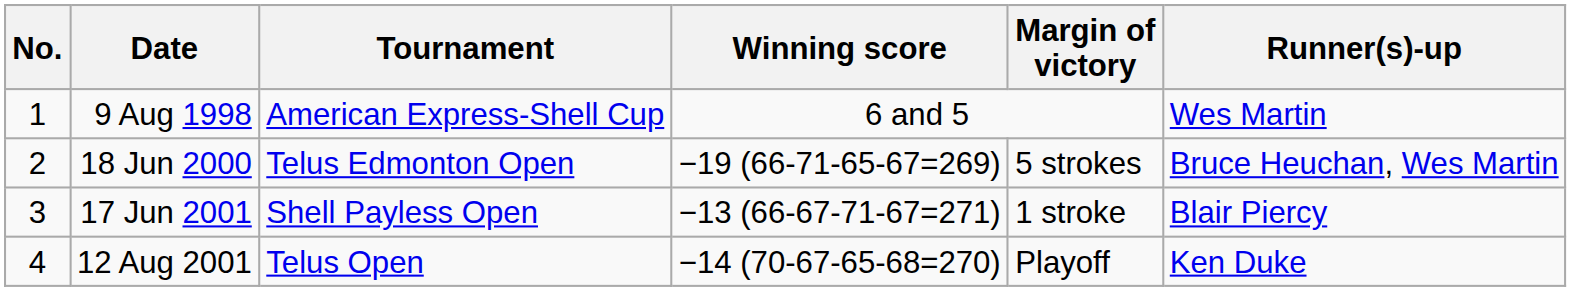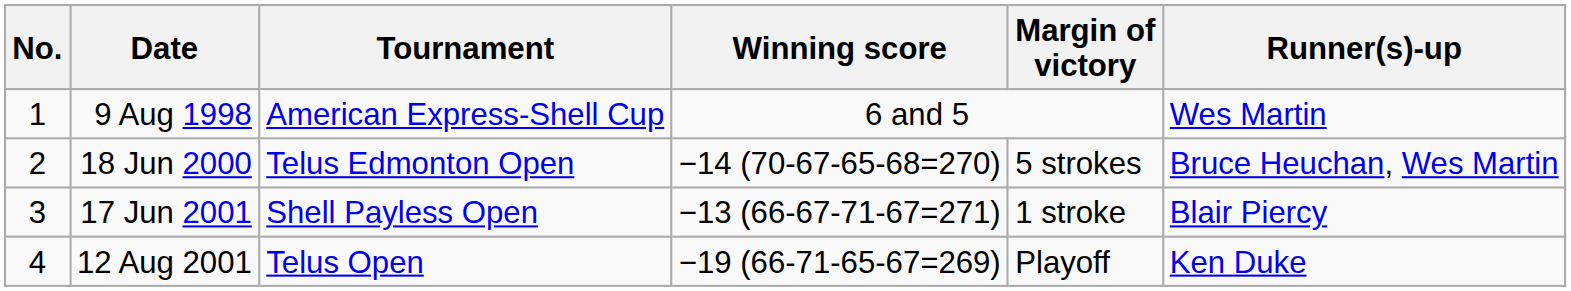(840, 163) −19 (66-71-65-67=269) -> (840, 163) −14 (70-67-65-68=270)
(840, 262) −14 (70-67-65-68=270) -> (840, 262) −19 (66-71-65-67=269)
